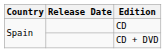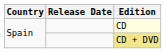(121, 26) no background -> (121, 26) lightyellow background
(137, 40) no background -> (137, 40) khaki background
